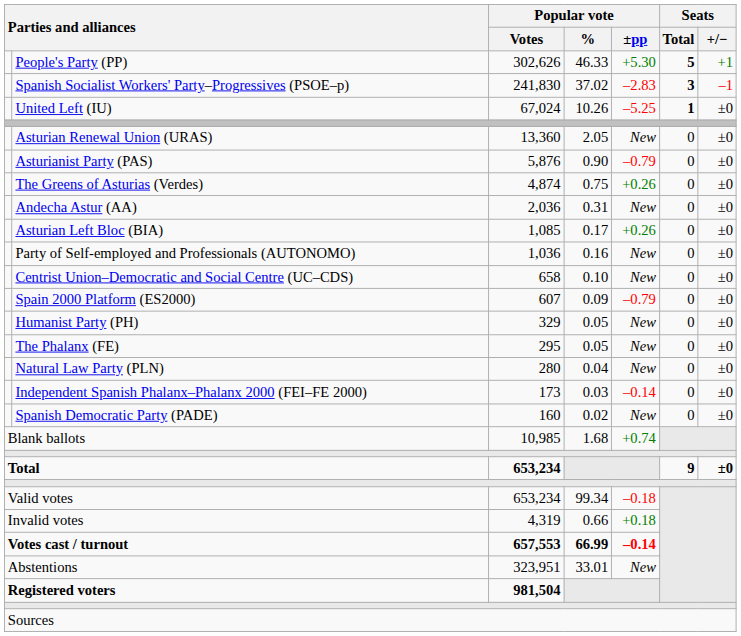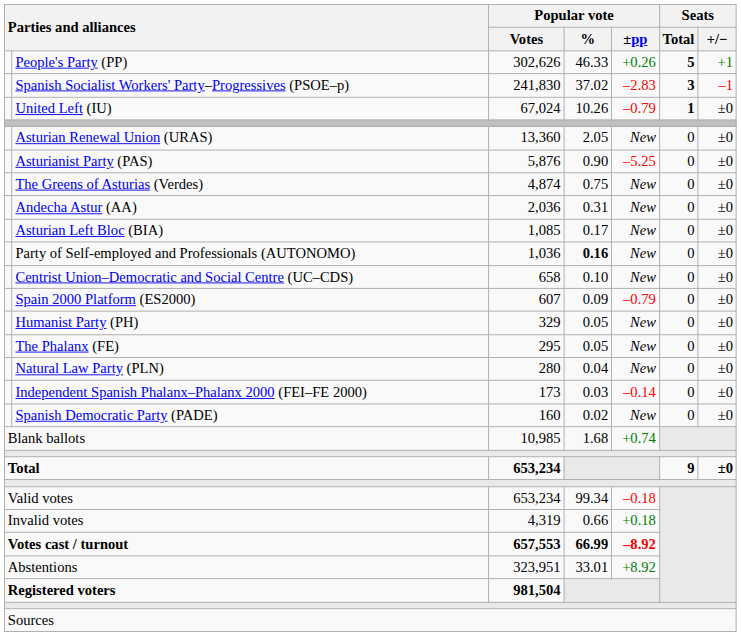(639, 62) +5.30 -> (639, 62) +0.26
(639, 108) –5.25 -> (639, 108) –0.79
(639, 161) –0.79 -> (639, 161) –5.25
(639, 184) +0.26 -> (643, 184) New
(639, 230) +0.26 -> (643, 230) New
(595, 253) normal -> (595, 253) bold
(639, 544) –0.14 -> (639, 544) –8.92
(643, 567) New -> (639, 567) +8.92
